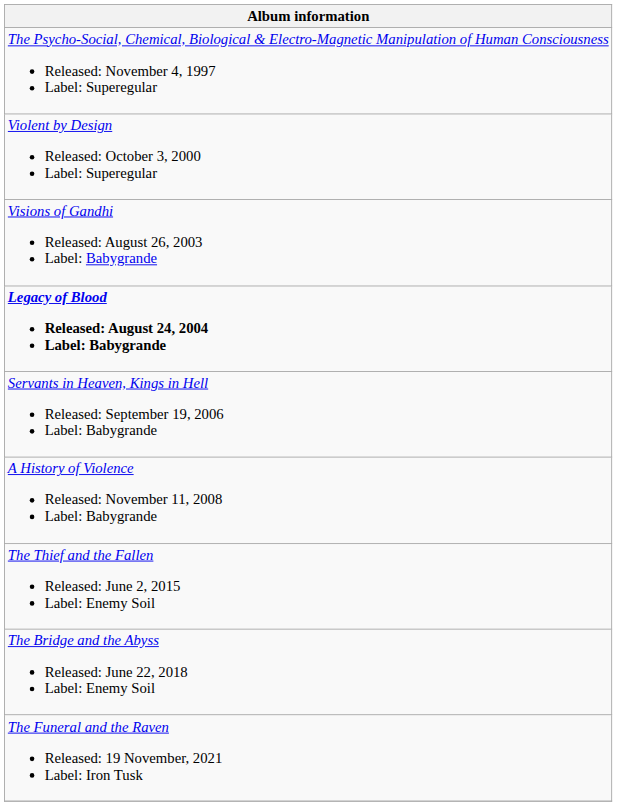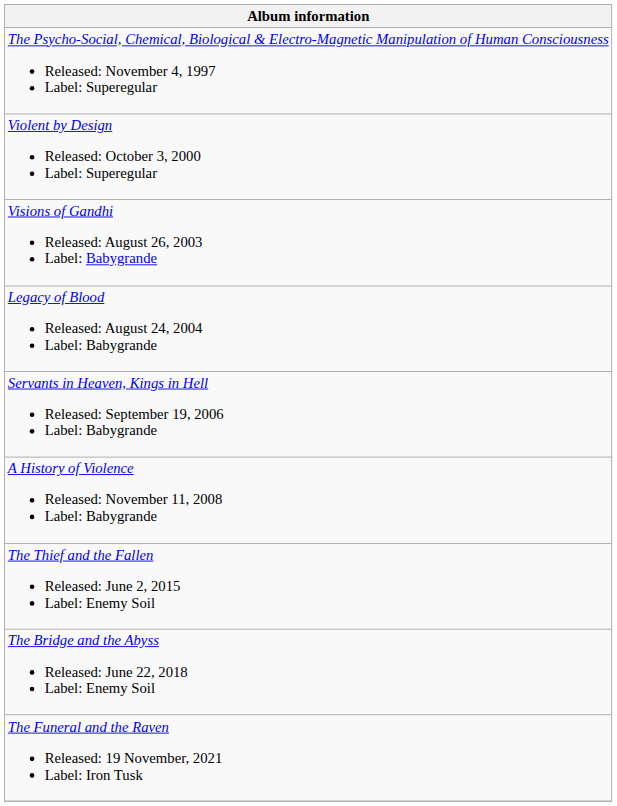(308, 321) bold -> (308, 321) normal
